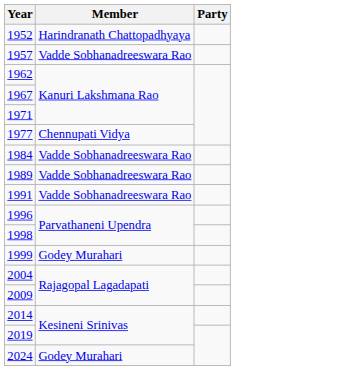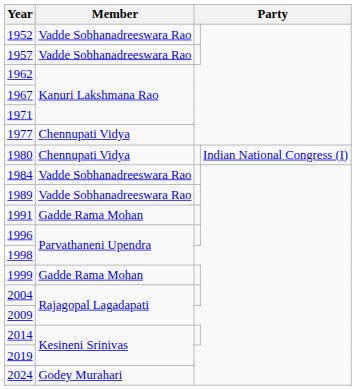(114, 34) Harindranath Chattopadhyaya -> (115, 34) Vadde Sobhanadreeswara Rao
+ row: (20, 154)
(115, 194) Vadde Sobhanadreeswara Rao -> (91, 214) Gadde Rama Mohan
(80, 255) Godey Murahari -> (91, 275) Gadde Rama Mohan
